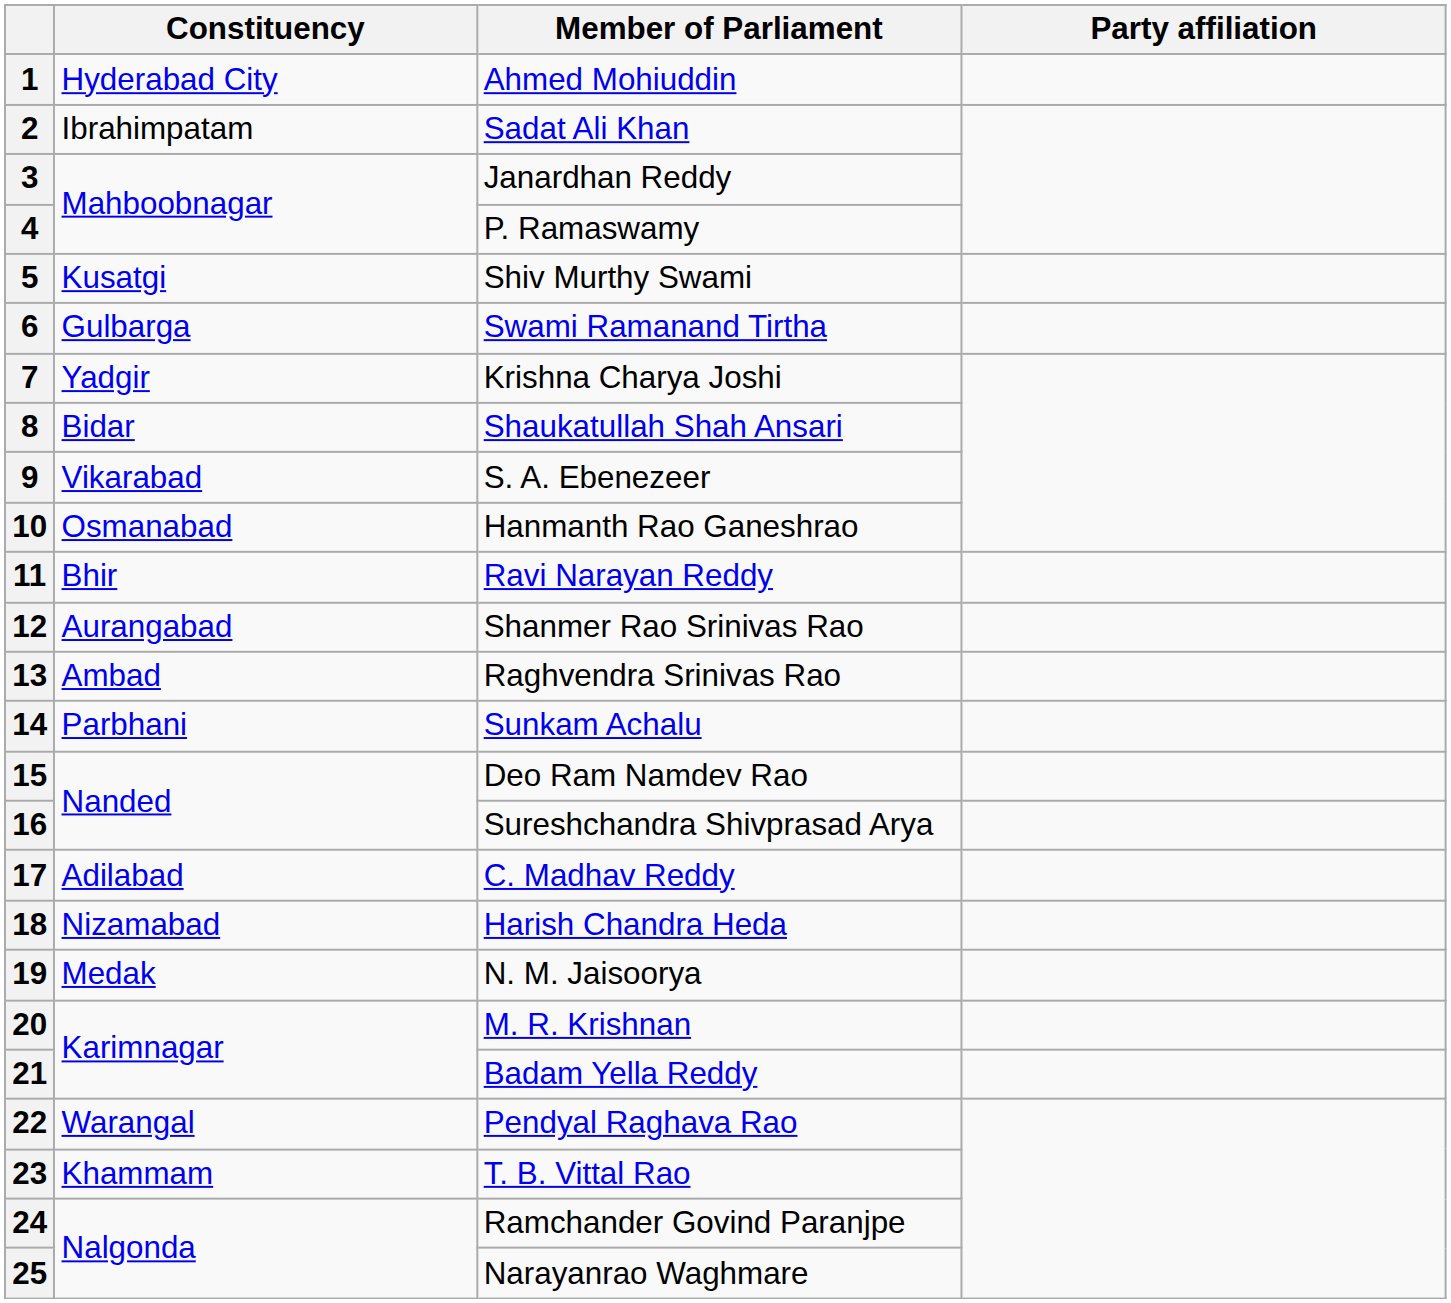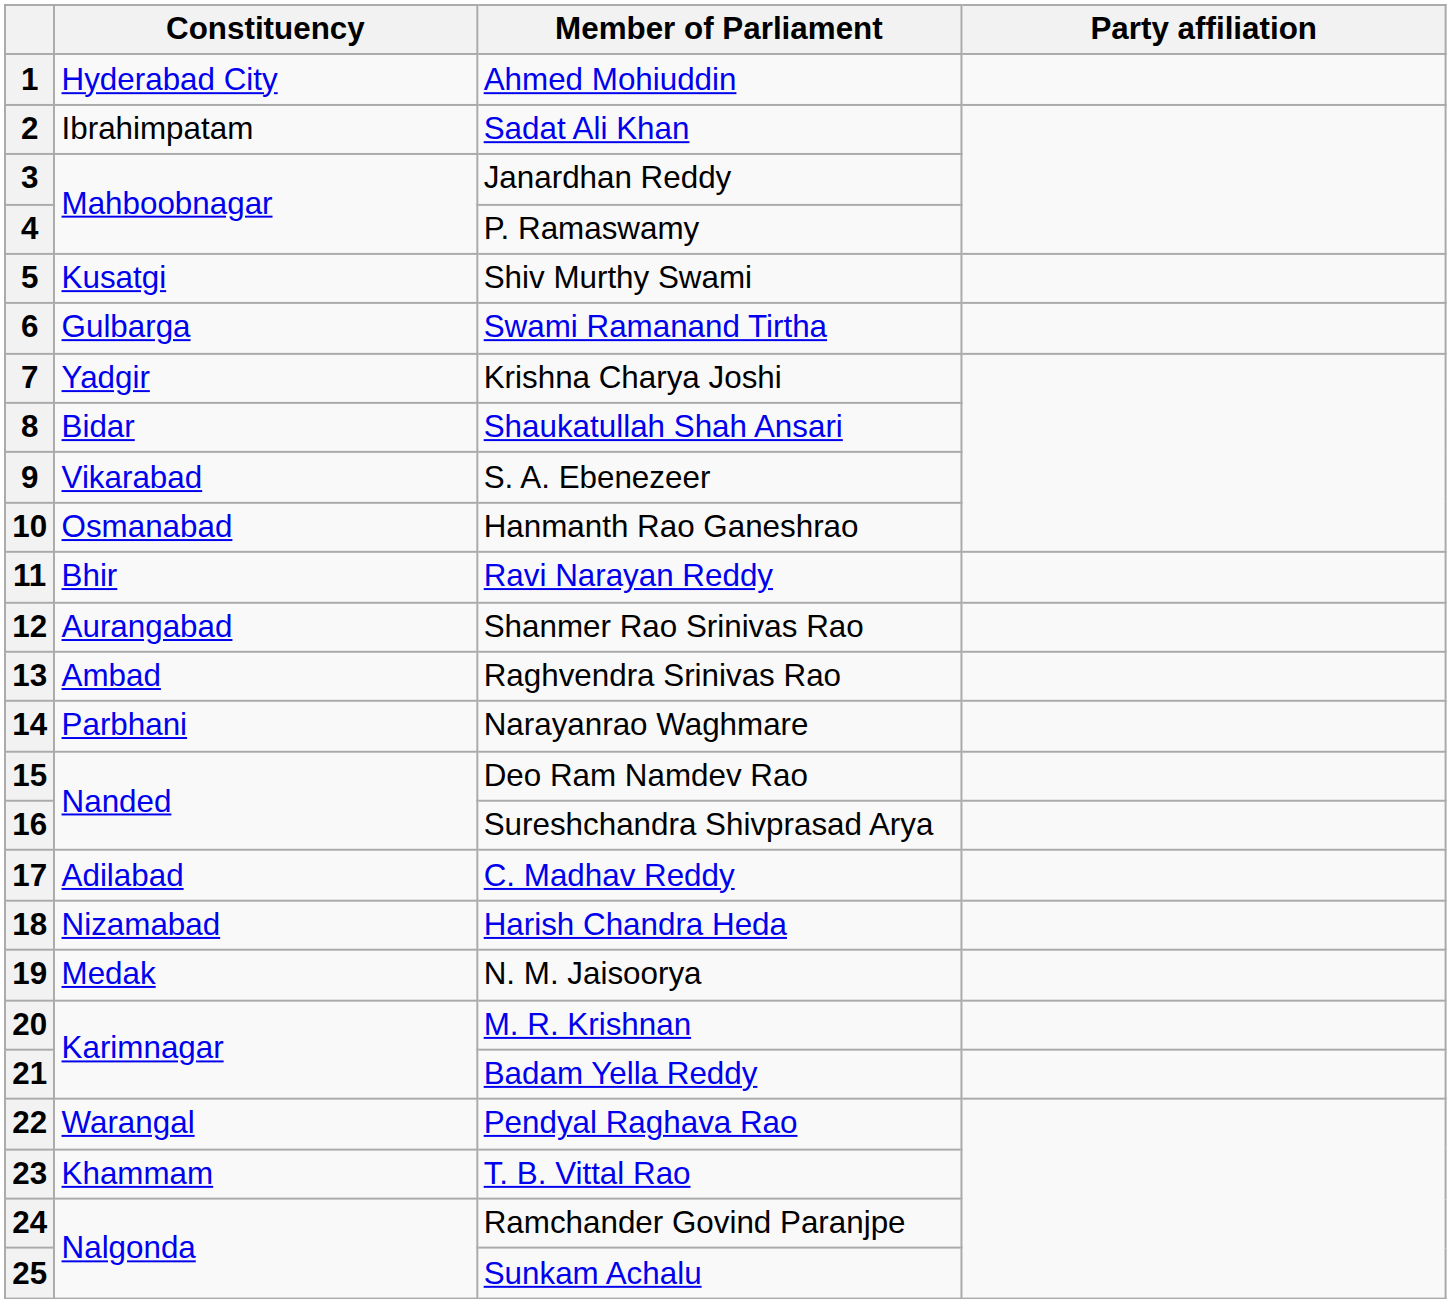(593, 725) Sunkam Achalu -> (646, 725) Narayanrao Waghmare
(646, 1272) Narayanrao Waghmare -> (593, 1272) Sunkam Achalu
